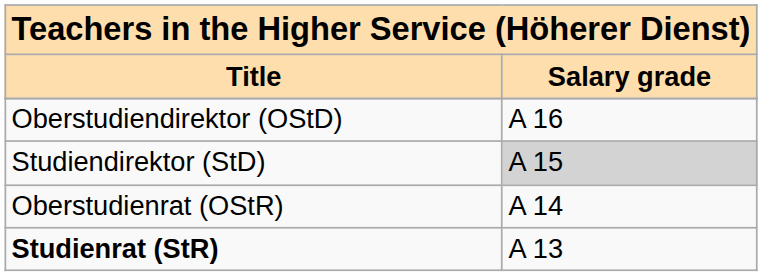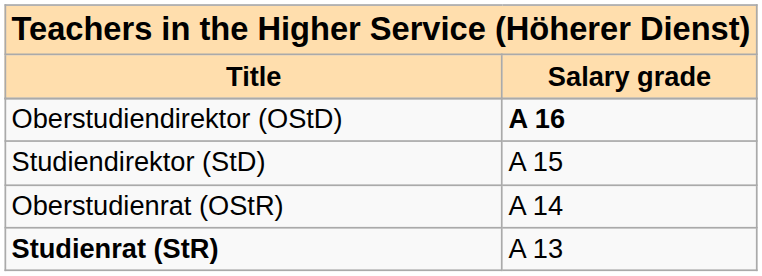(536, 119) normal -> (537, 119) bold
(536, 162) lightgrey background -> (536, 162) no background
